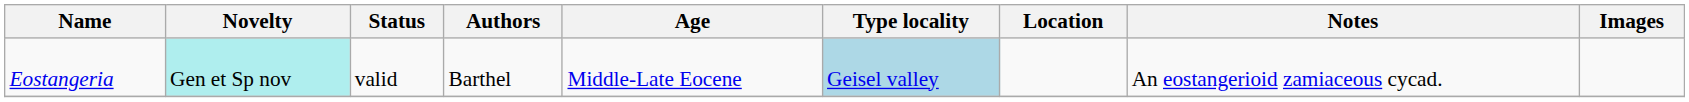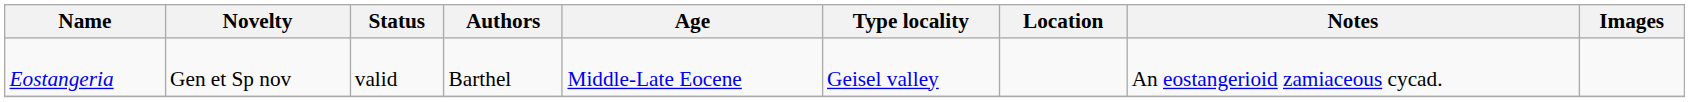(231, 79) paleturquoise background -> (231, 79) no background
(883, 79) lightblue background -> (883, 79) no background
